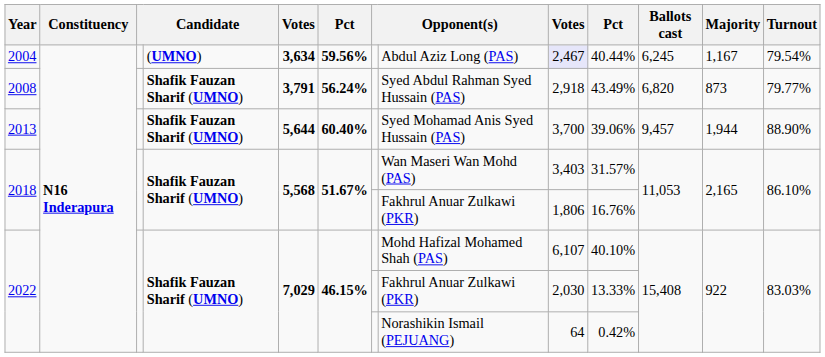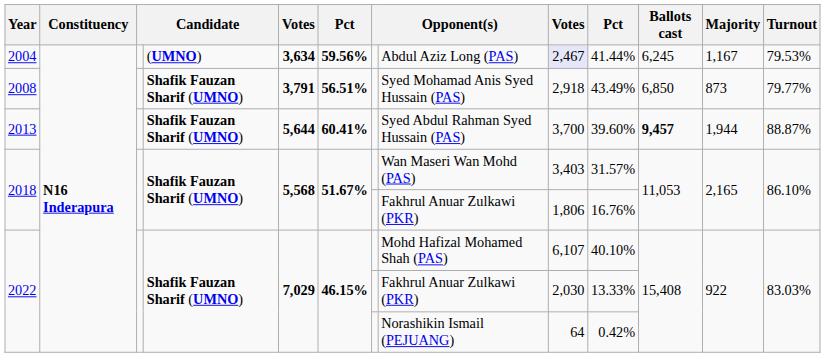(613, 56) 40.44% -> (613, 56) 41.44%
(789, 56) 79.54% -> (789, 56) 79.53%
(345, 88) 56.24% -> (345, 88) 56.51%
(456, 88) Syed Abdul Rahman Syed Hussain (PAS) -> (457, 88) Syed Mohamad Anis Syed Hussain (PAS)
(658, 88) 6,820 -> (658, 88) 6,850
(345, 129) 60.40% -> (345, 129) 60.41%
(457, 129) Syed Mohamad Anis Syed Hussain (PAS) -> (456, 129) Syed Abdul Rahman Syed Hussain (PAS)
(613, 129) 39.06% -> (613, 129) 39.60%
(658, 129) normal -> (658, 129) bold
(789, 129) 88.90% -> (789, 129) 88.87%
